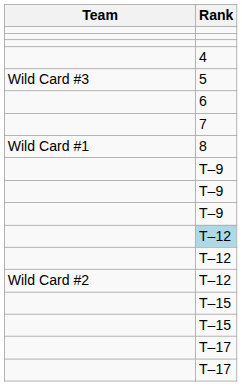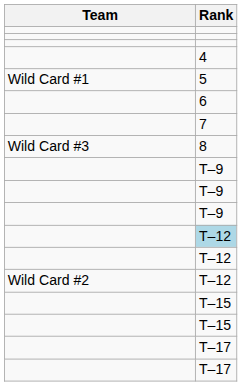(48, 79) Wild Card #3 -> (48, 79) Wild Card #1
(48, 146) Wild Card #1 -> (48, 146) Wild Card #3
